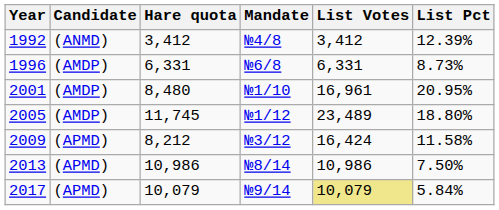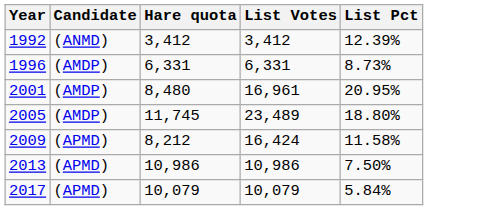- column: (277, 17)
(344, 192) khaki background -> (272, 192) no background
